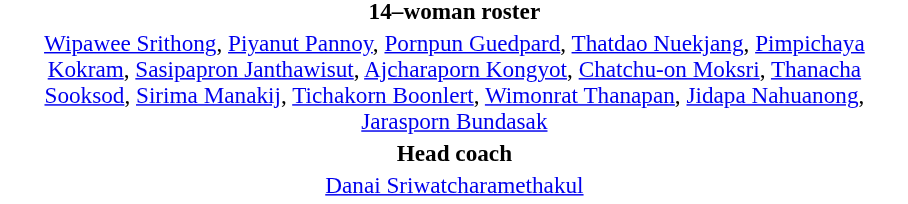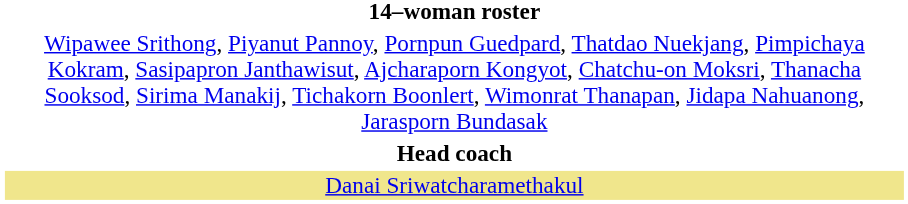(454, 185) no background -> (454, 185) khaki background
